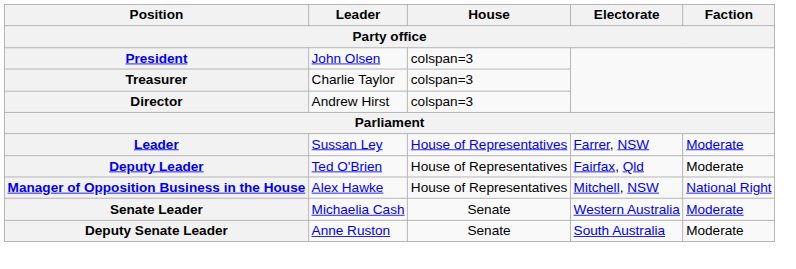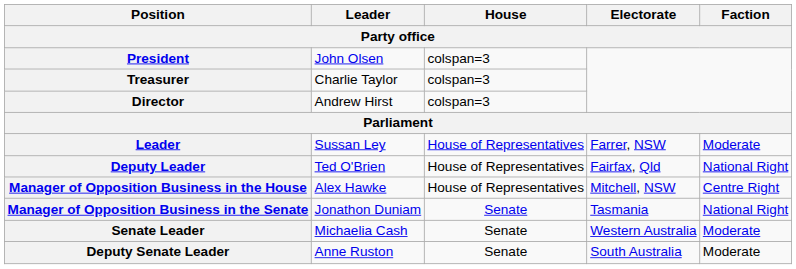(715, 166) Moderate -> (746, 166) National Right
(729, 187) National Right -> (741, 187) Centre Right
+ row: (158, 209)
